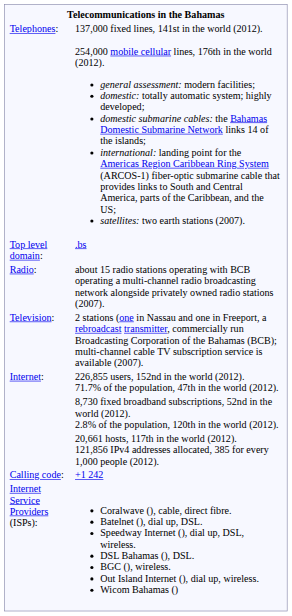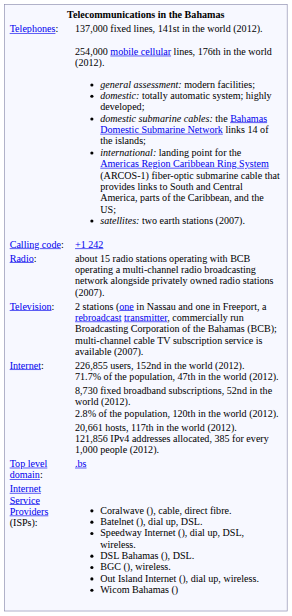rows swapped: (89, 475) <-> (81, 244)
